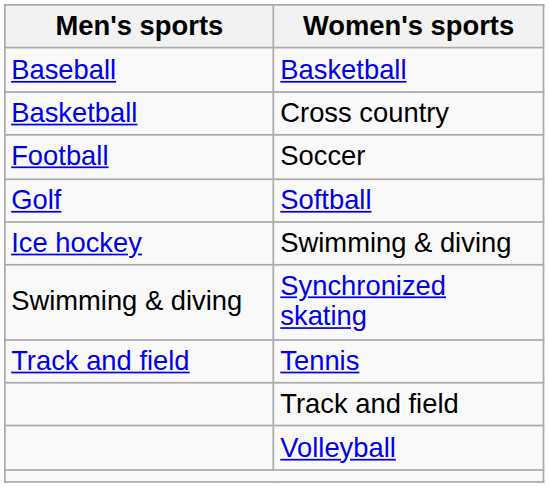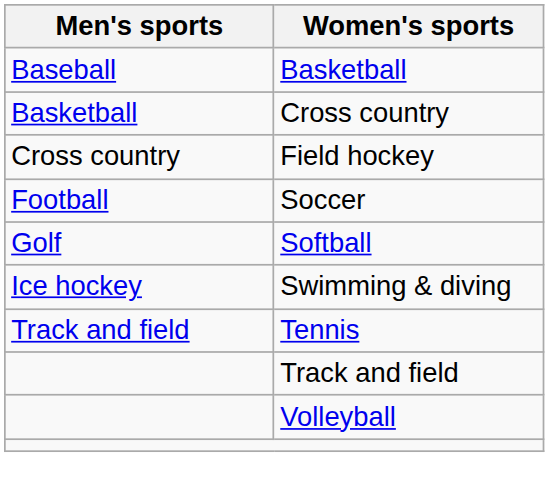+ row: (357, 156)
- row: (363, 301)
